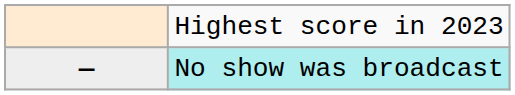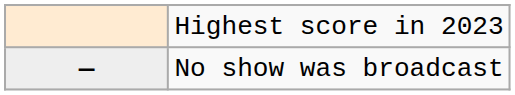(339, 69) paleturquoise background -> (339, 69) no background
